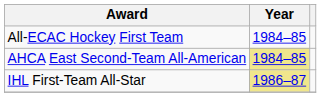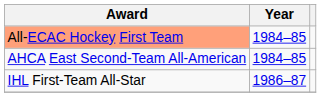(95, 37) no background -> (95, 37) lightsalmon background
(279, 59) khaki background -> (279, 59) no background
(279, 80) khaki background -> (279, 80) no background
